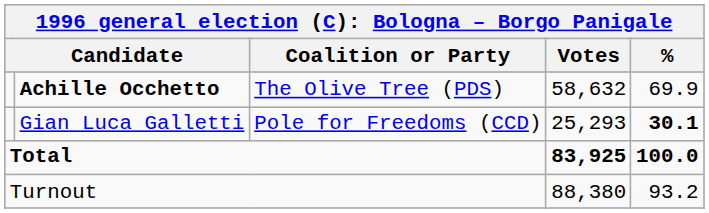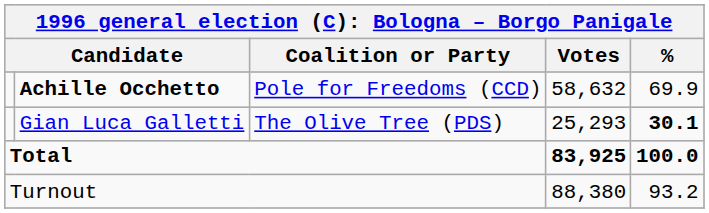(379, 90) The Olive Tree (PDS) -> (398, 90) Pole for Freedoms (CCD)
(398, 123) Pole for Freedoms (CCD) -> (379, 123) The Olive Tree (PDS)
